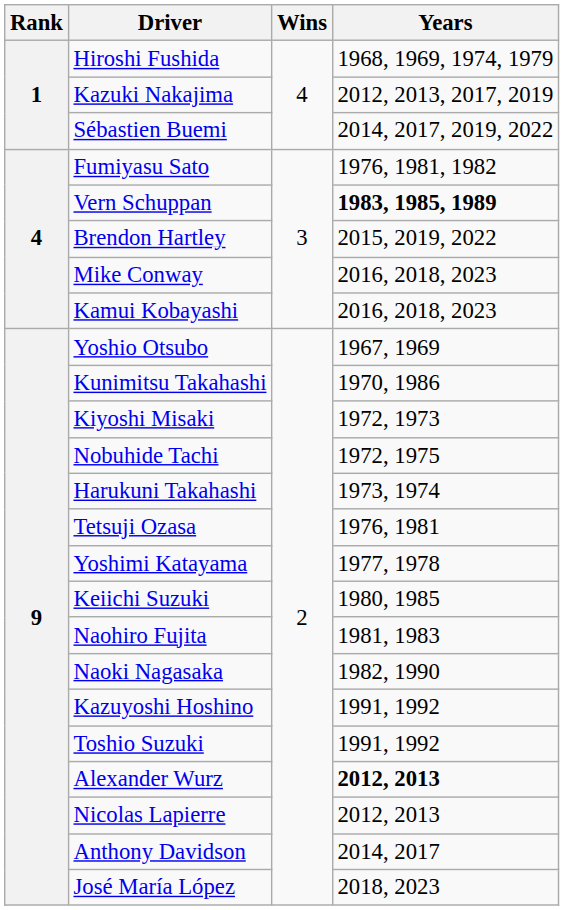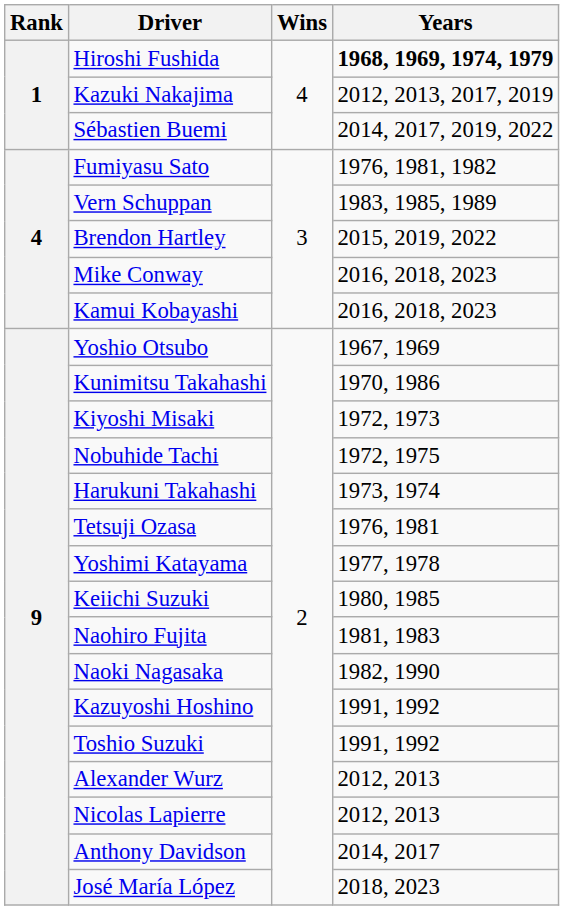(445, 58) normal -> (445, 58) bold
(417, 202) bold -> (417, 202) normal
(389, 779) bold -> (389, 779) normal
